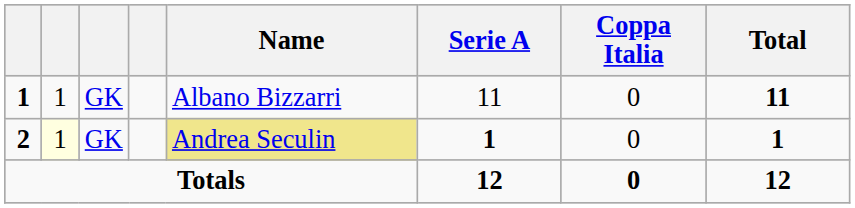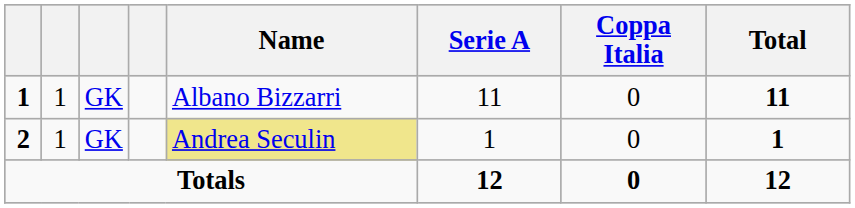(60, 138) lightyellow background -> (60, 138) no background
(489, 138) bold -> (489, 138) normal
